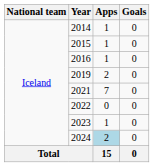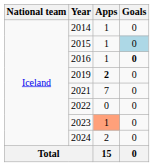(134, 43) no background -> (134, 43) lightblue background
(134, 59) normal -> (134, 59) bold
(106, 75) normal -> (106, 75) bold
(106, 122) no background -> (106, 122) lightsalmon background
(106, 138) lightblue background -> (106, 138) no background
